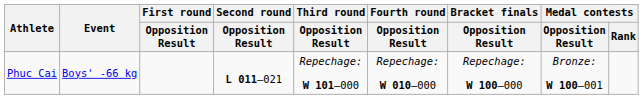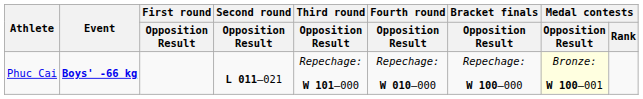(100, 73) normal -> (100, 73) bold
(575, 73) no background -> (575, 73) lightyellow background
